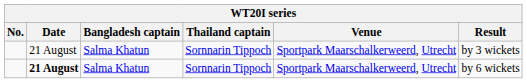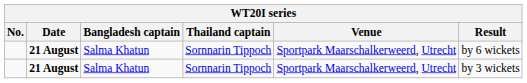(53, 50) normal -> (54, 50) bold
(491, 50) by 3 wickets -> (491, 50) by 6 wickets
(491, 68) by 6 wickets -> (491, 68) by 3 wickets
